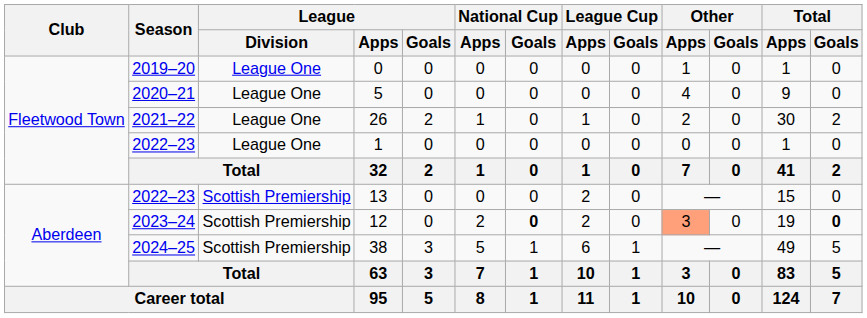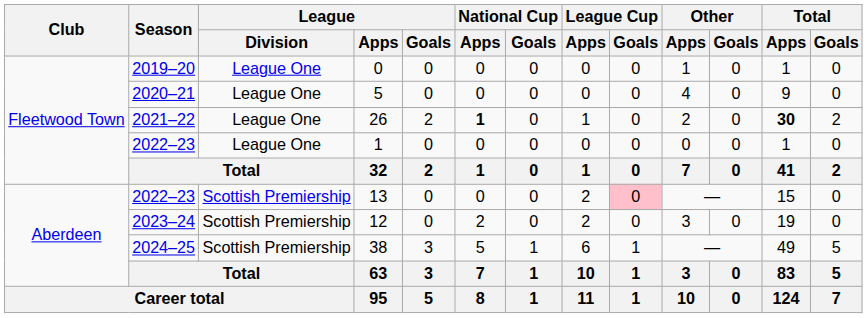(480, 119) normal -> (480, 119) bold
(786, 119) normal -> (786, 119) bold
(636, 196) no background -> (636, 196) pink background
(534, 222) bold -> (534, 222) normal
(686, 222) lightsalmon background -> (686, 222) no background
(836, 222) bold -> (836, 222) normal
